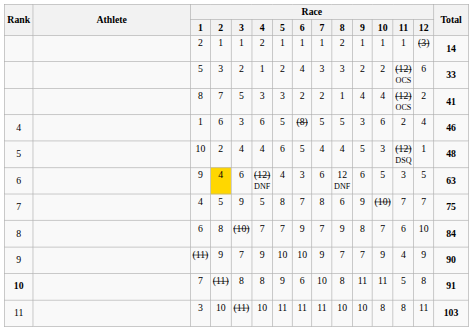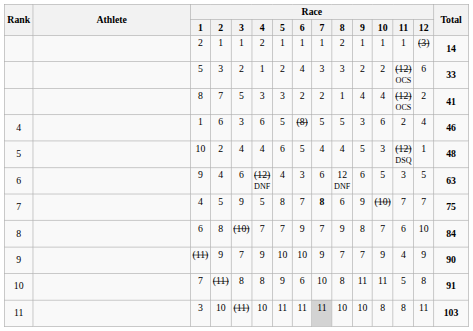(221, 180) gold background -> (221, 180) no background
(322, 207) normal -> (322, 207) bold
(19, 286) bold -> (19, 286) normal
(322, 313) no background -> (322, 313) lightgrey background
